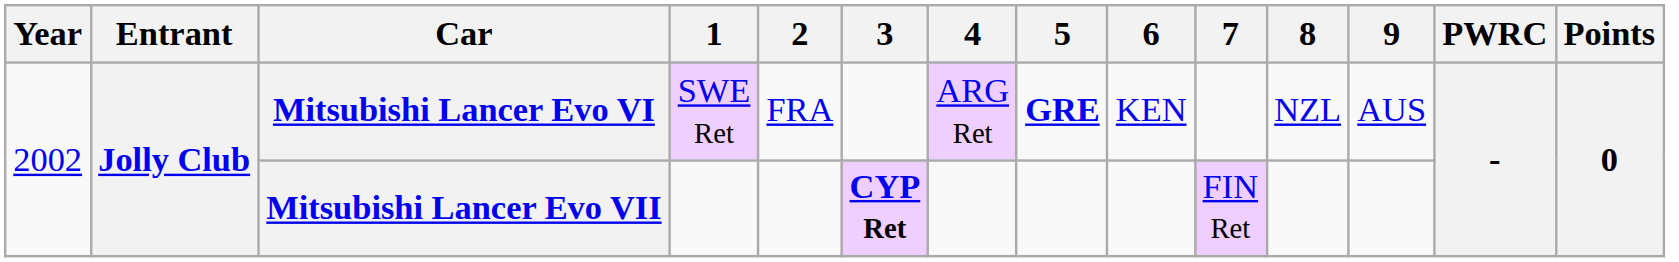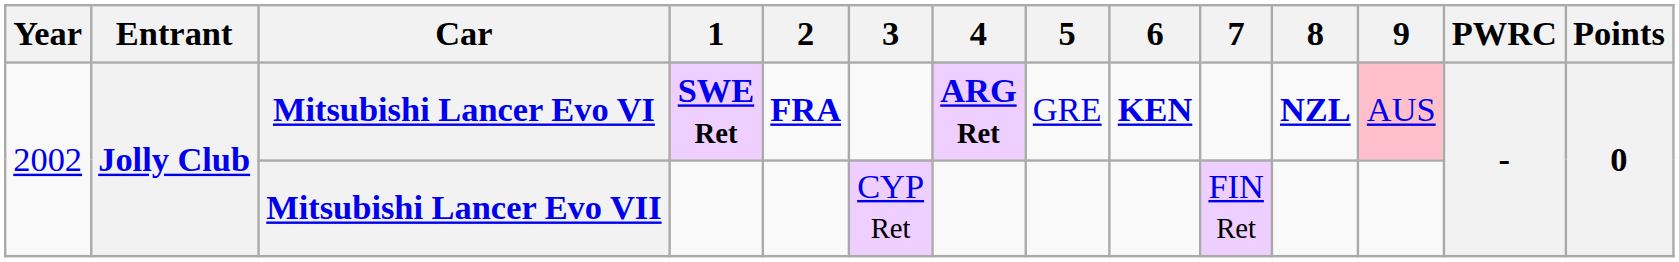(714, 110) normal -> (716, 110) bold
(800, 110) normal -> (806, 110) bold
(973, 110) normal -> (978, 110) bold
(1062, 110) bold -> (1067, 110) normal
(1151, 110) normal -> (1155, 110) bold
(1308, 110) normal -> (1315, 110) bold
(1392, 110) no background -> (1401, 110) pink background
(885, 207) bold -> (891, 207) normal
